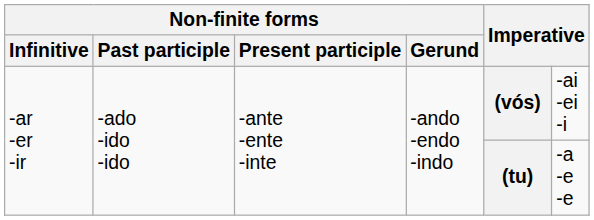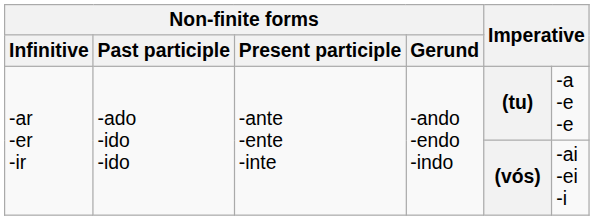(518, 103) (vós) -> (518, 103) (tu)
(567, 103) -ai -ei -i -> (565, 103) -a -e -e
(518, 177) (tu) -> (518, 177) (vós)
(565, 177) -a -e -e -> (567, 177) -ai -ei -i
